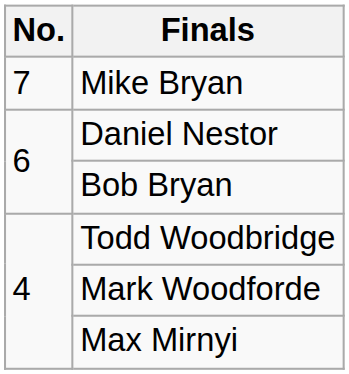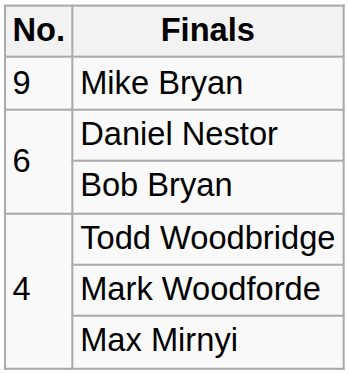(22, 82) 7 -> (22, 82) 9
